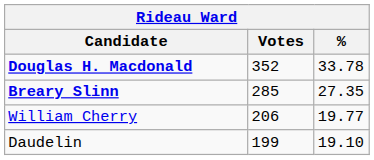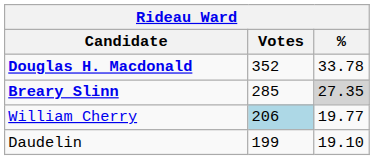(341, 92) no background -> (341, 92) lightgrey background
(265, 117) no background -> (265, 117) lightblue background
